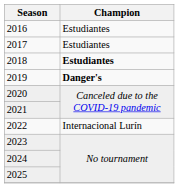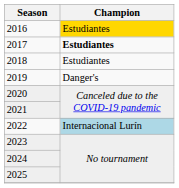(86, 28) no background -> (86, 28) gold background
(86, 45) normal -> (88, 45) bold
(88, 61) bold -> (86, 61) normal
(82, 77) bold -> (81, 77) normal
(102, 126) no background -> (102, 126) lightblue background
